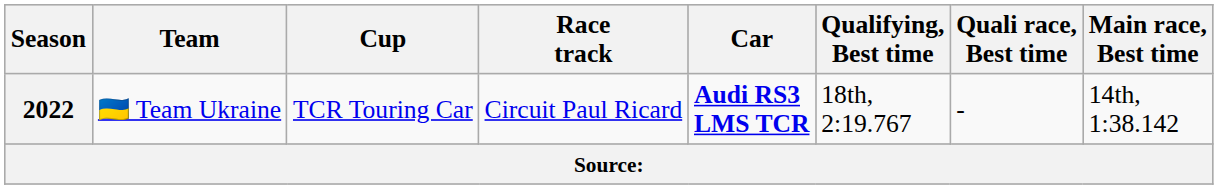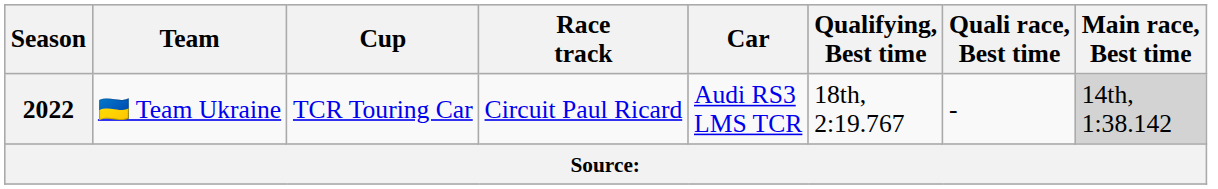(752, 108) bold -> (748, 108) normal
(1134, 108) no background -> (1127, 108) lightgrey background
